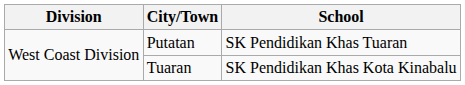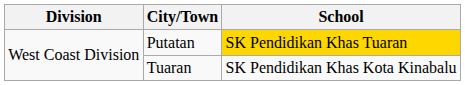(316, 42) no background -> (316, 42) gold background
